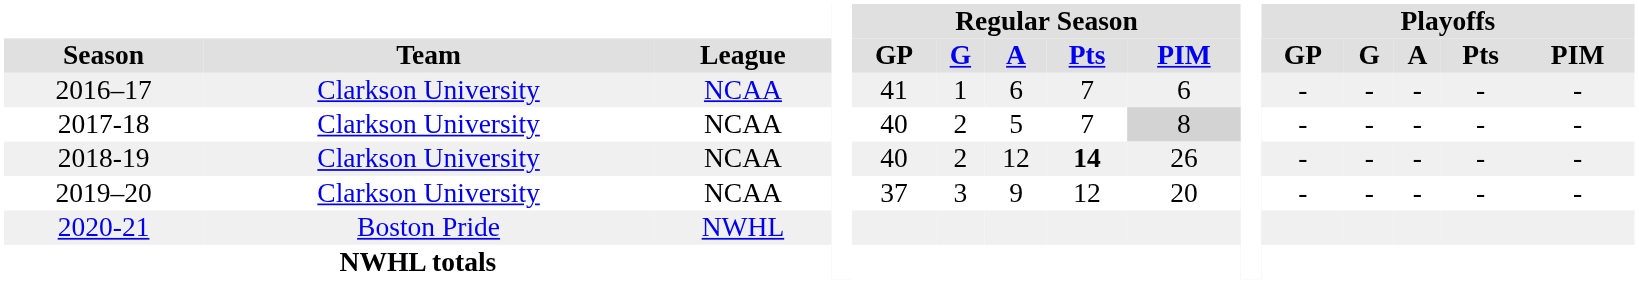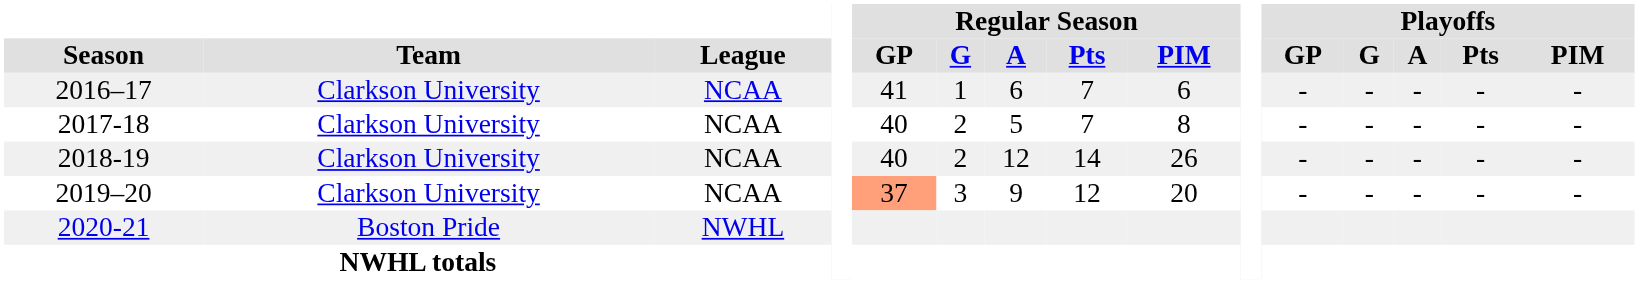(1184, 124) lightgrey background -> (1184, 124) no background
(1087, 158) bold -> (1087, 158) normal
(894, 192) no background -> (894, 192) lightsalmon background
